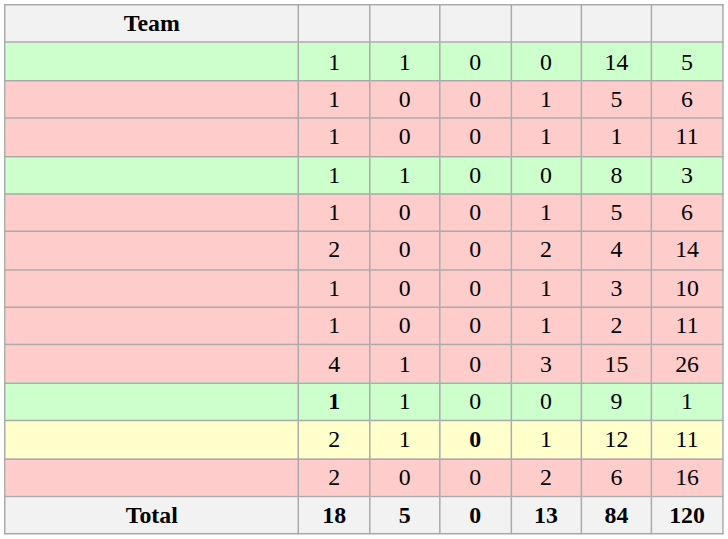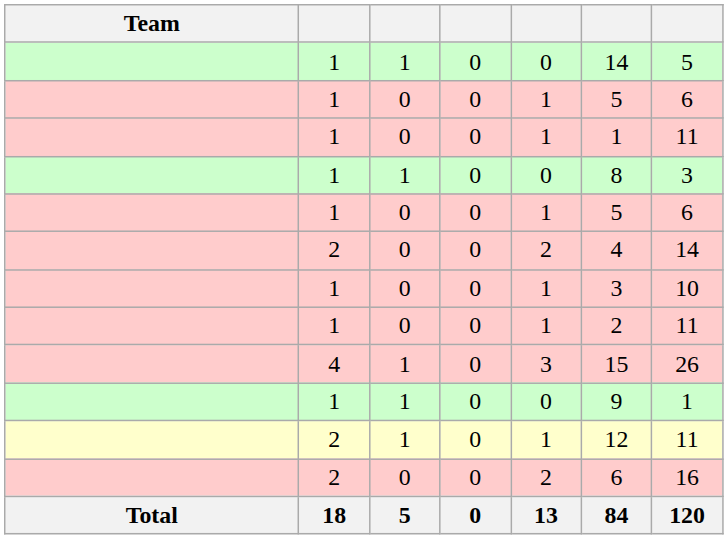(334, 401) bold -> (334, 401) normal
(475, 439) bold -> (475, 439) normal
